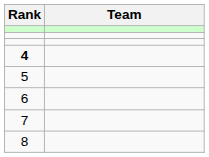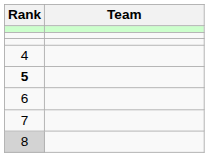(25, 55) bold -> (25, 55) normal
(25, 77) normal -> (25, 77) bold
(25, 141) no background -> (25, 141) lightgrey background
